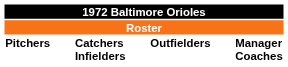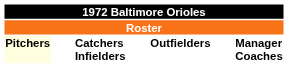(28, 43) no background -> (28, 43) lightyellow background
